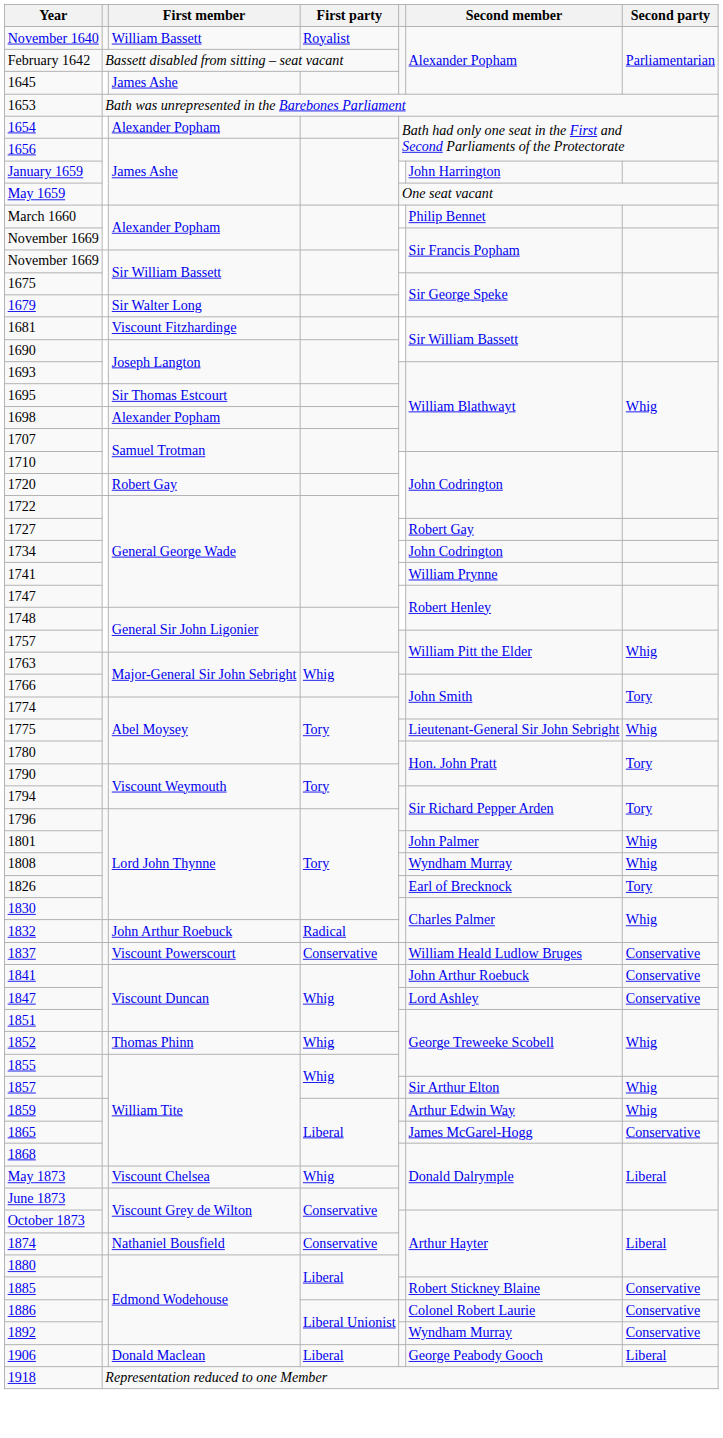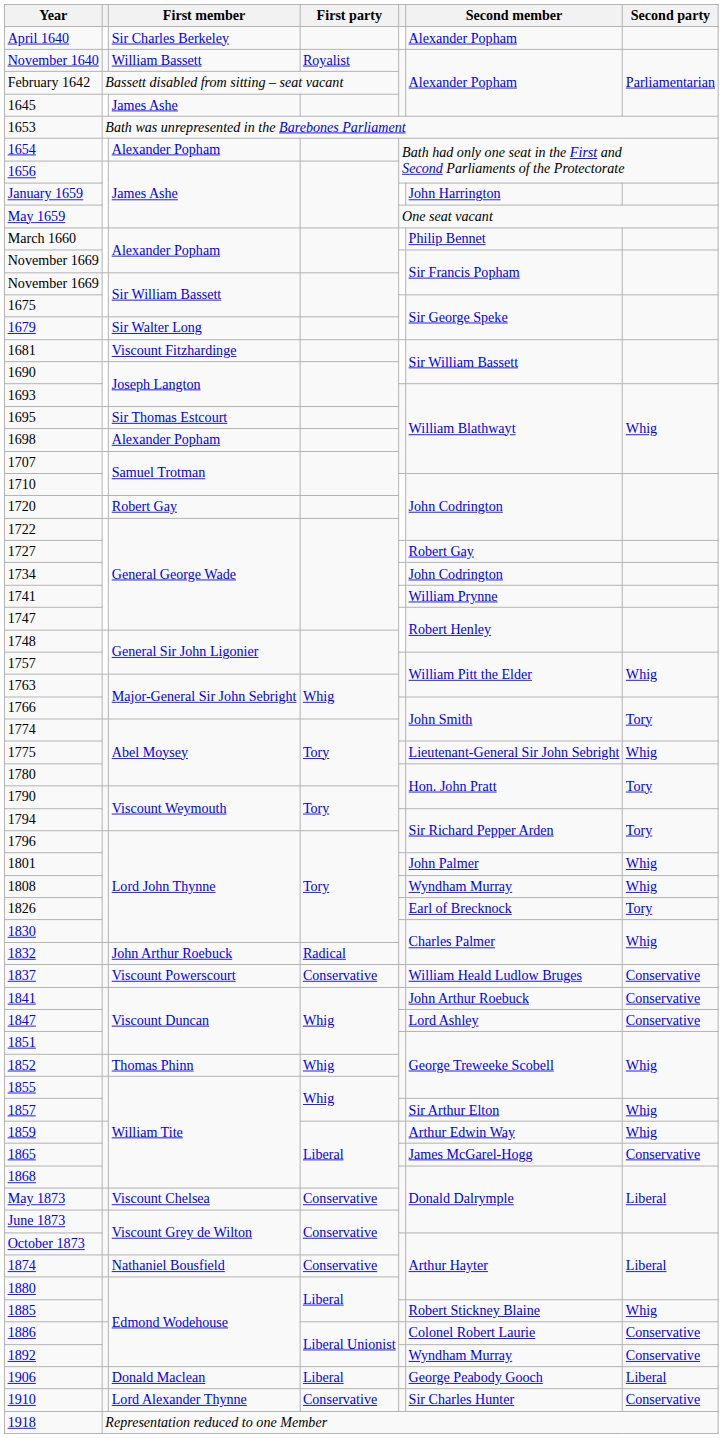+ row: (38, 37)
(319, 1176) Whig -> (340, 1199) Conservative
(663, 1288) Conservative -> (641, 1310) Whig
+ row: (22, 1400)
